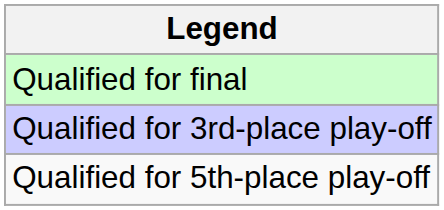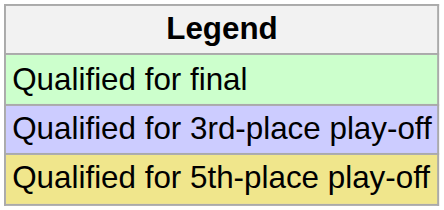(221, 178) no background -> (221, 178) khaki background
